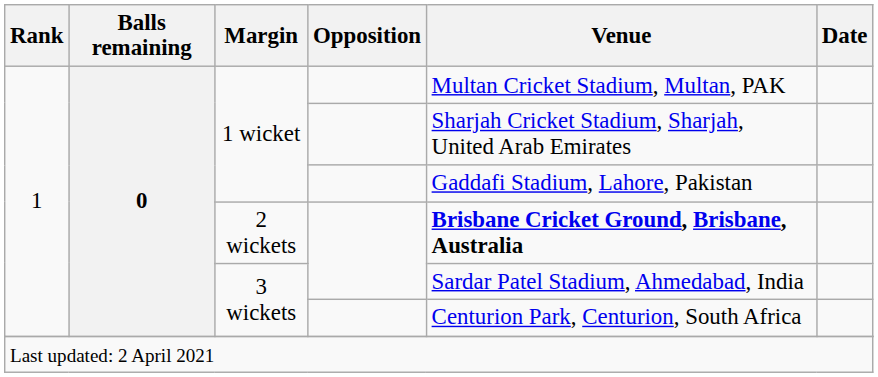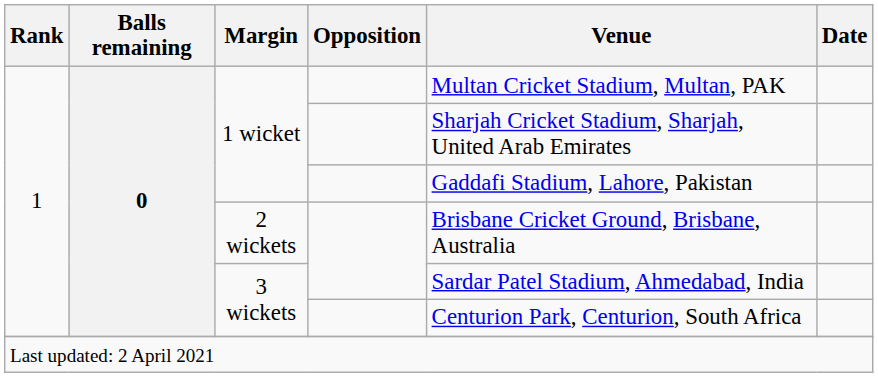(609, 232) bold -> (596, 232) normal
